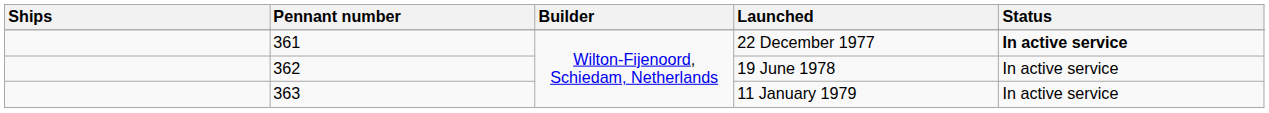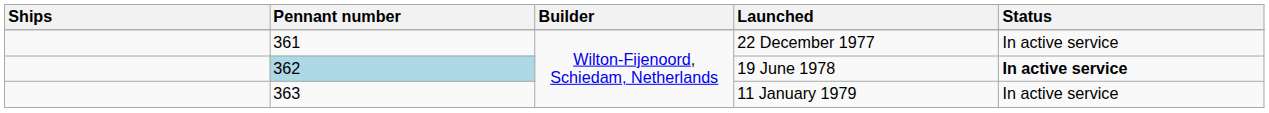(1065, 42) bold -> (1060, 42) normal
(287, 68) no background -> (287, 68) lightblue background
(1060, 68) normal -> (1065, 68) bold
